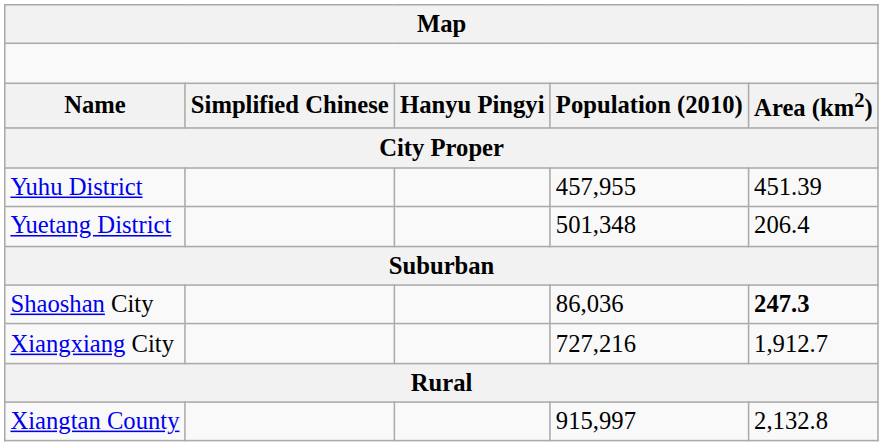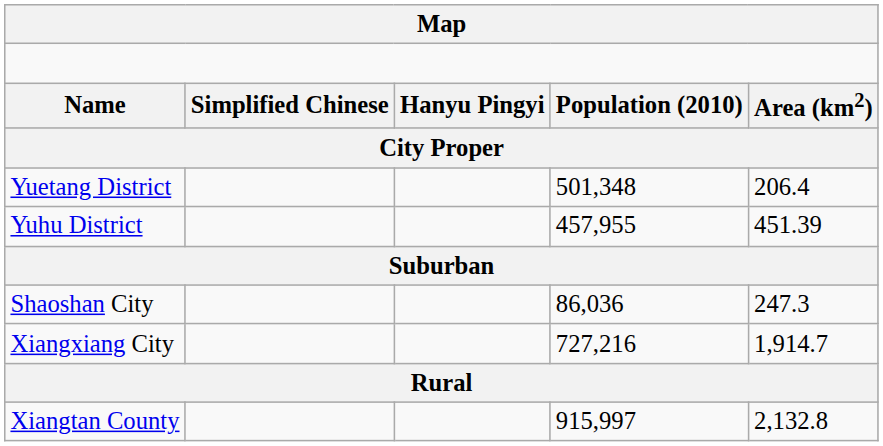rows swapped: (91, 226) <-> (77, 187)
(782, 304) bold -> (782, 304) normal
(791, 343) 1,912.7 -> (791, 343) 1,914.7
